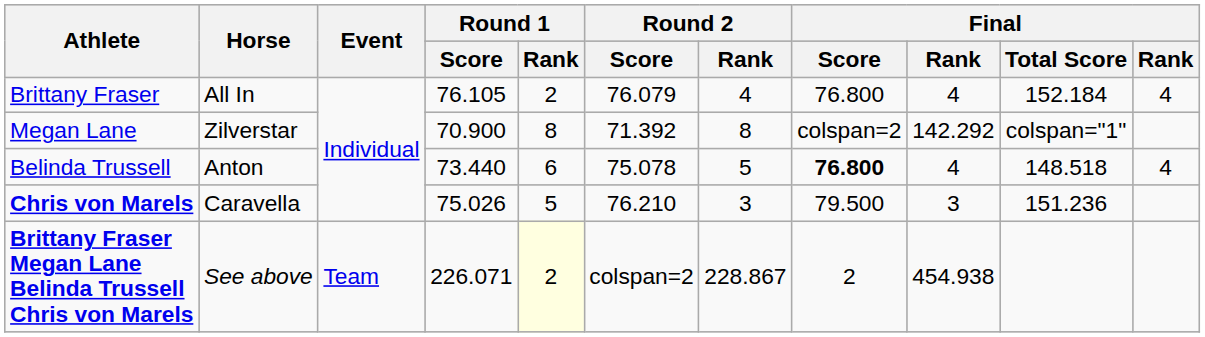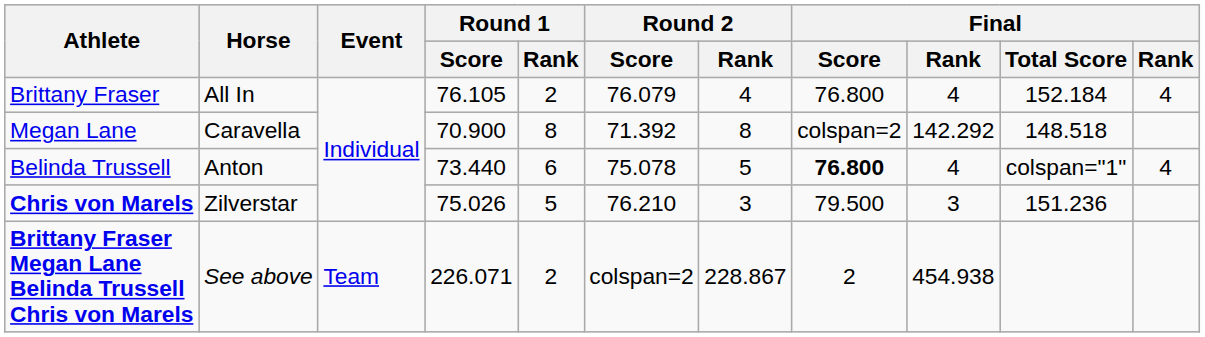(251, 131) Zilverstar -> (252, 131) Caravella
(1066, 131) colspan="1" -> (1066, 131) 148.518
(1066, 167) 148.518 -> (1066, 167) colspan="1"
(252, 203) Caravella -> (251, 203) Zilverstar
(551, 277) lightyellow background -> (551, 277) no background
